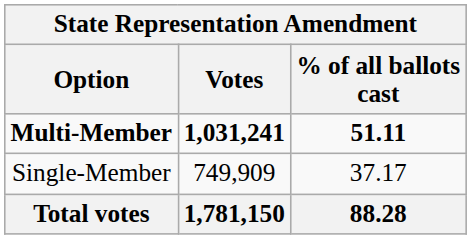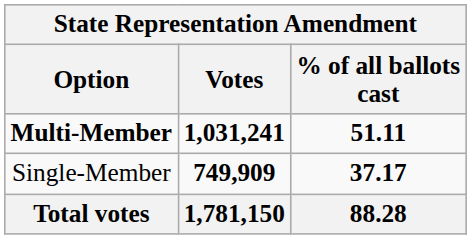(234, 173) normal -> (234, 173) bold
(378, 173) normal -> (378, 173) bold
